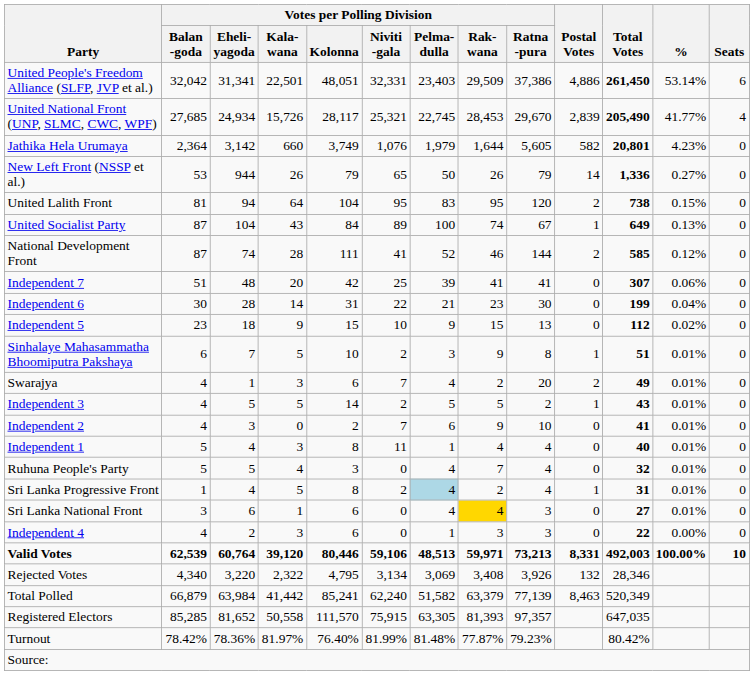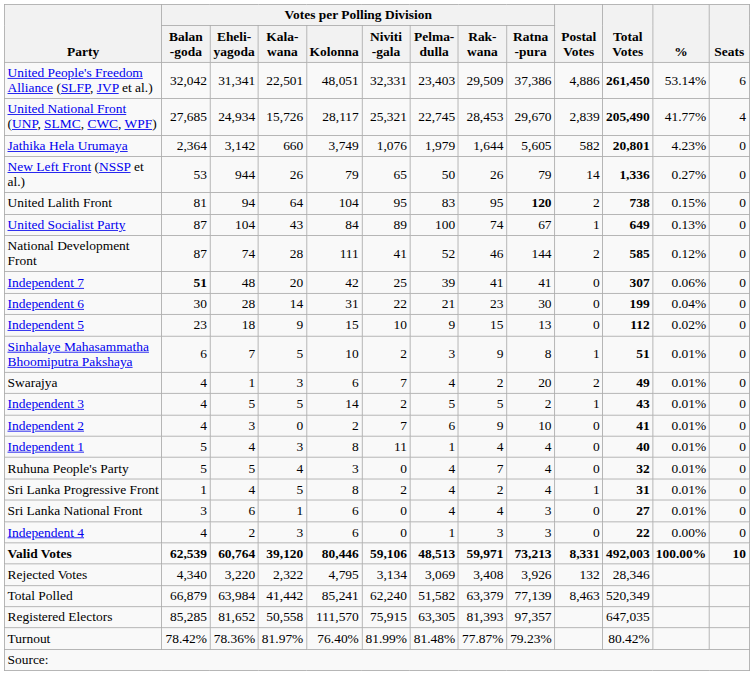(541, 203) normal -> (541, 203) bold
(200, 282) normal -> (200, 282) bold
(452, 489) lightblue background -> (452, 489) no background
(500, 510) gold background -> (500, 510) no background
